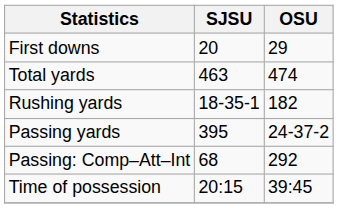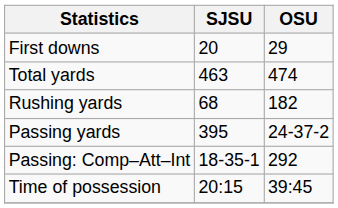(229, 103) 18-35-1 -> (208, 103) 68
(208, 160) 68 -> (229, 160) 18-35-1
